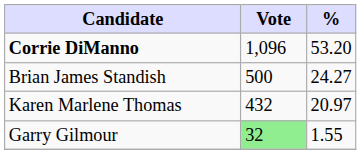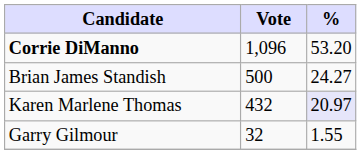(331, 105) no background -> (331, 105) lavender background
(254, 134) lightgreen background -> (254, 134) no background
